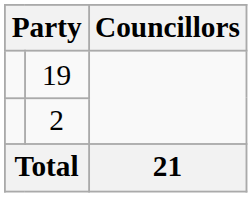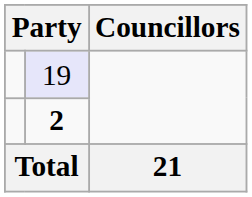(57, 74) no background -> (57, 74) lavender background
(57, 120) normal -> (57, 120) bold
